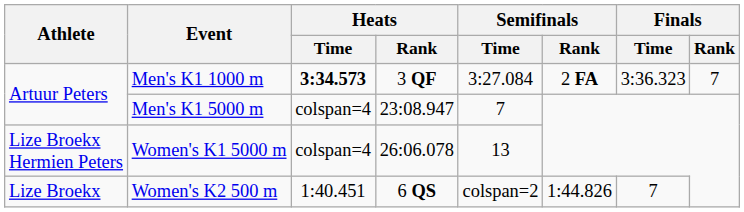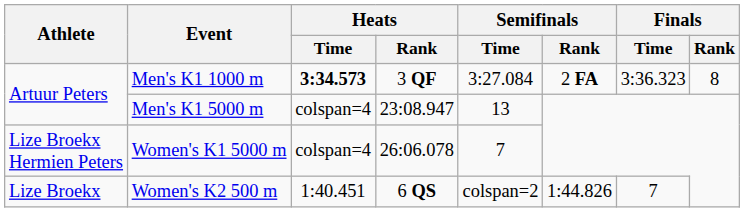(715, 79) 7 -> (715, 79) 8
(500, 109) 7 -> (500, 109) 13
(500, 150) 13 -> (500, 150) 7
